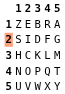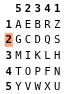columns swapped: (18, 9) <-> (57, 9)
(28, 40) I -> (28, 40) C
(47, 40) F -> (47, 40) Q
(28, 55) C -> (28, 55) I
(47, 71) Q -> (47, 71) F
